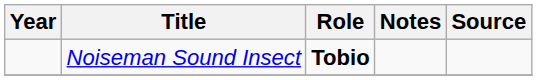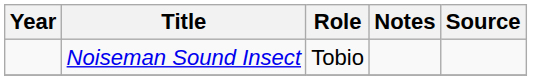(340, 57) bold -> (338, 57) normal
